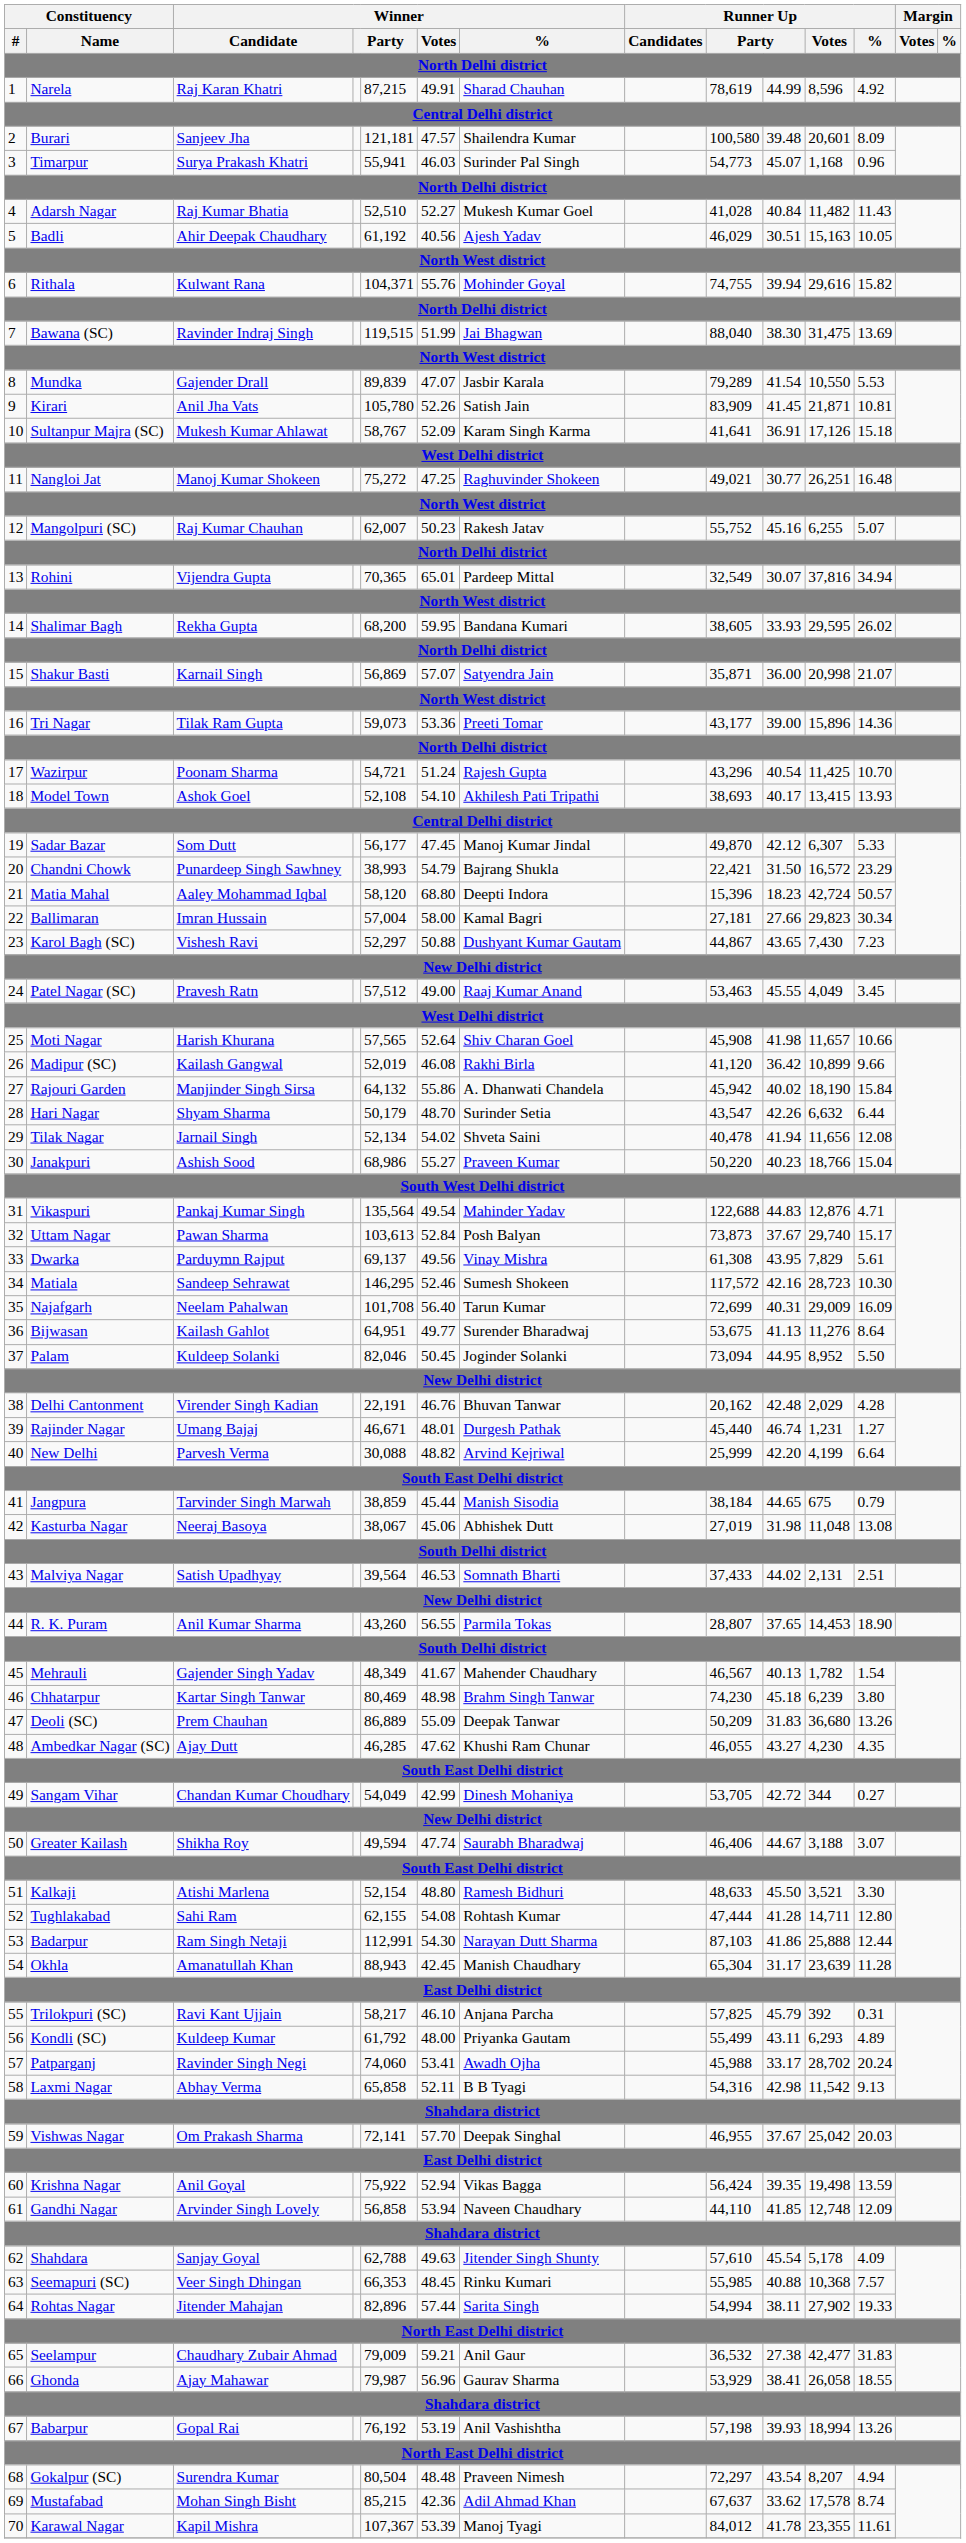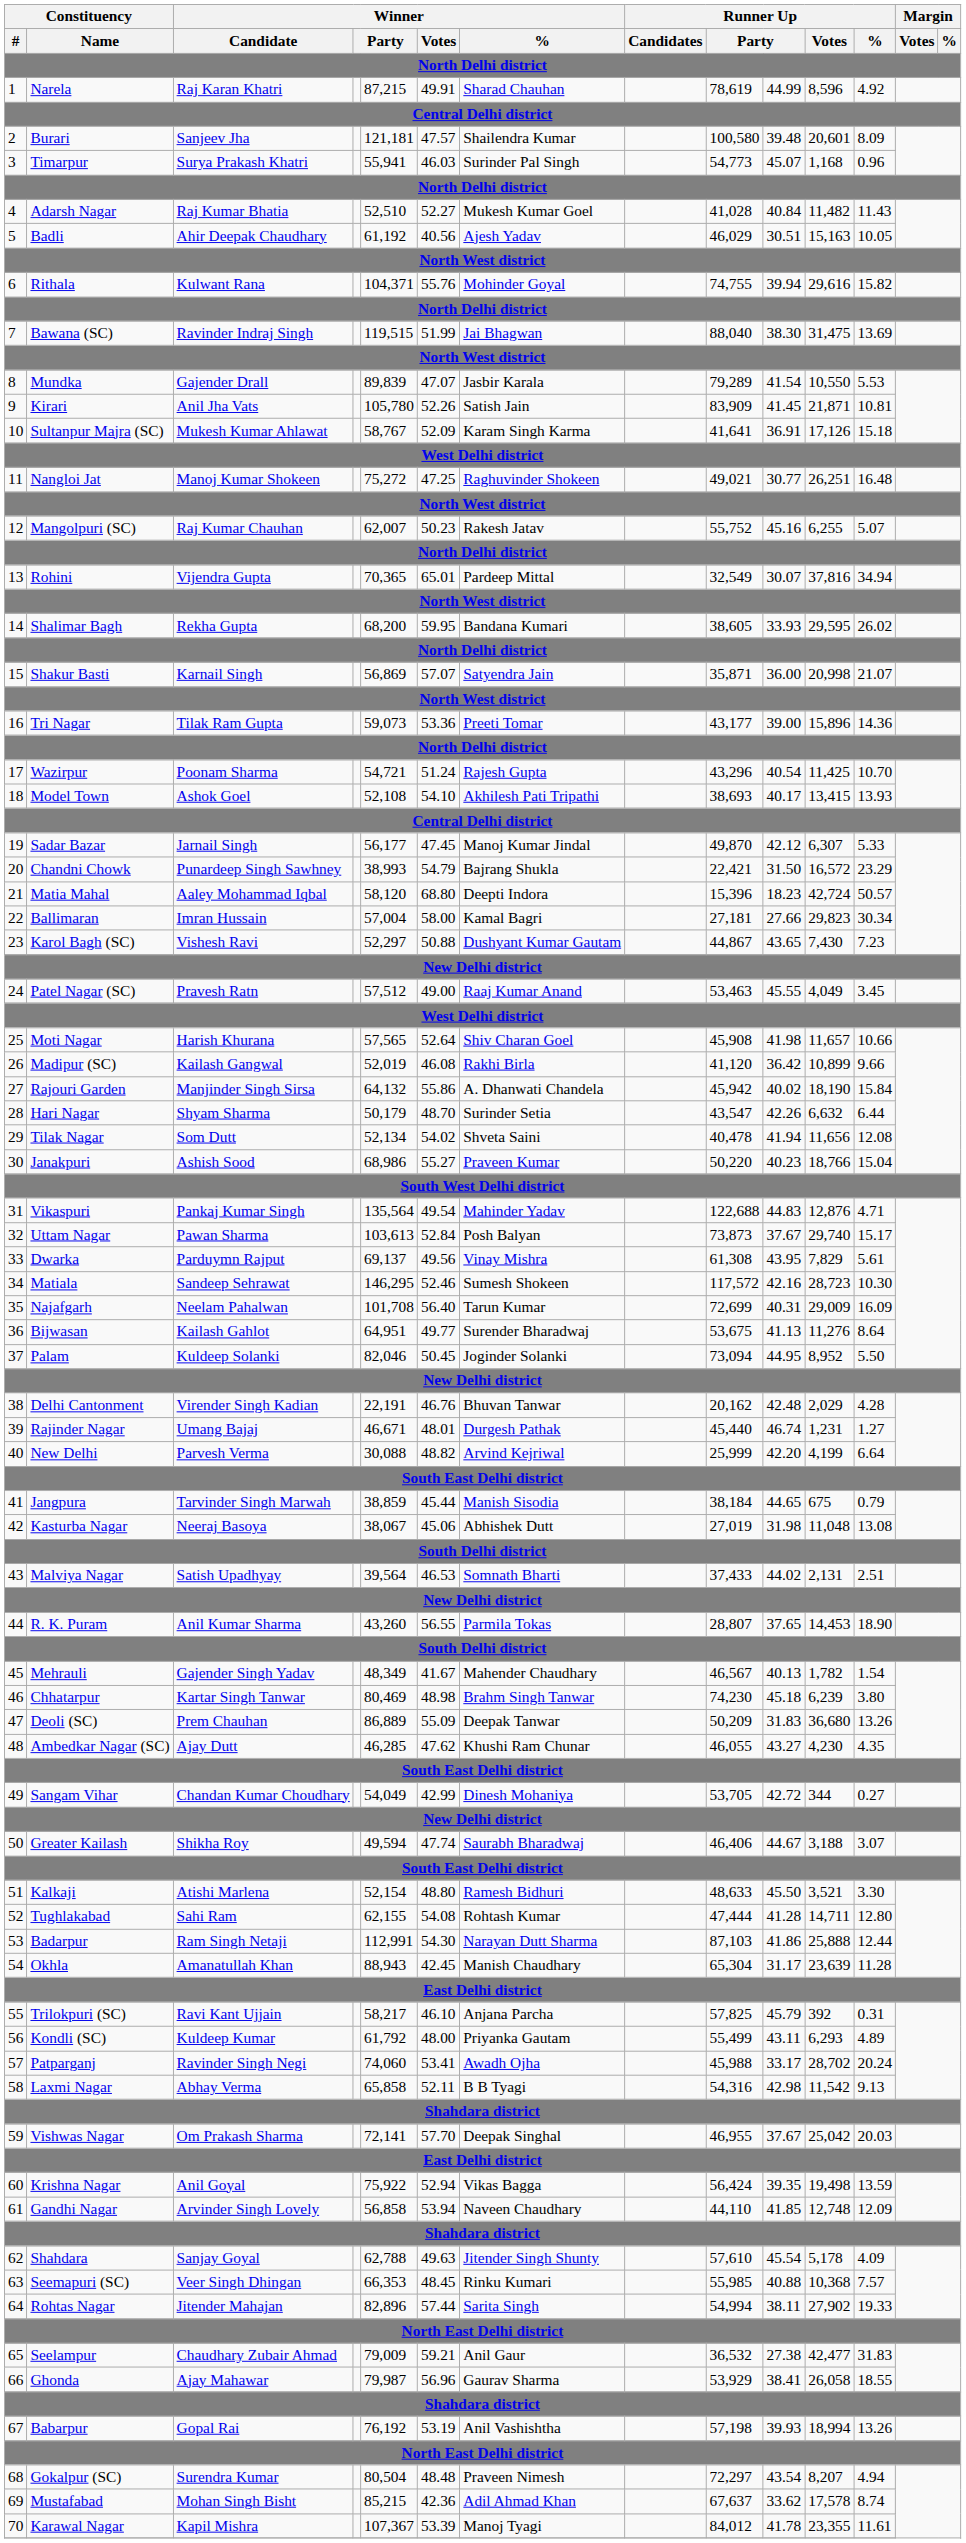(206, 844) Som Dutt -> (217, 844) Jarnail Singh
(217, 1137) Jarnail Singh -> (206, 1137) Som Dutt
